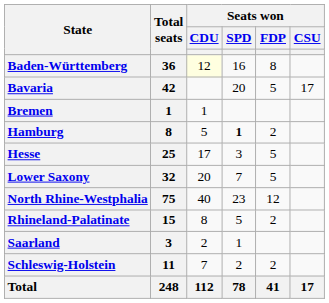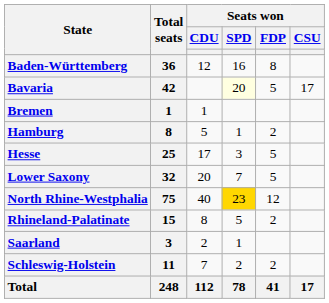(204, 66) lightyellow background -> (204, 66) no background
(239, 88) no background -> (239, 88) lightyellow background
(239, 132) bold -> (239, 132) normal
(239, 198) no background -> (239, 198) gold background
